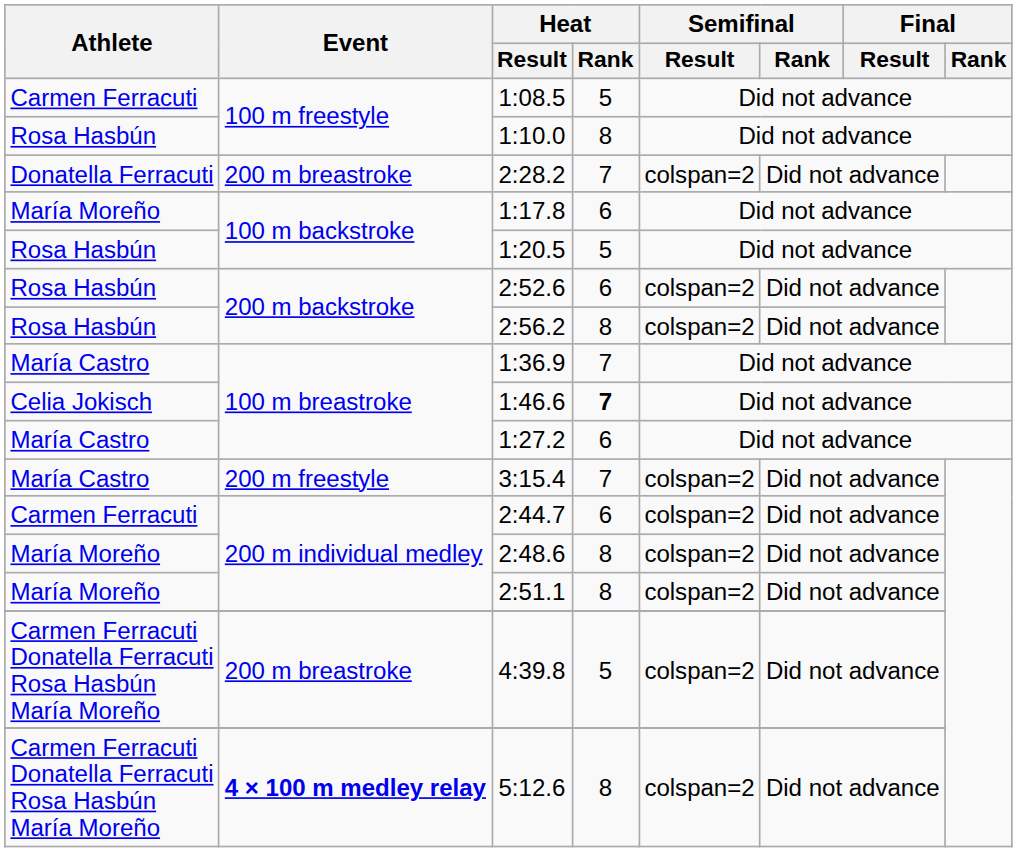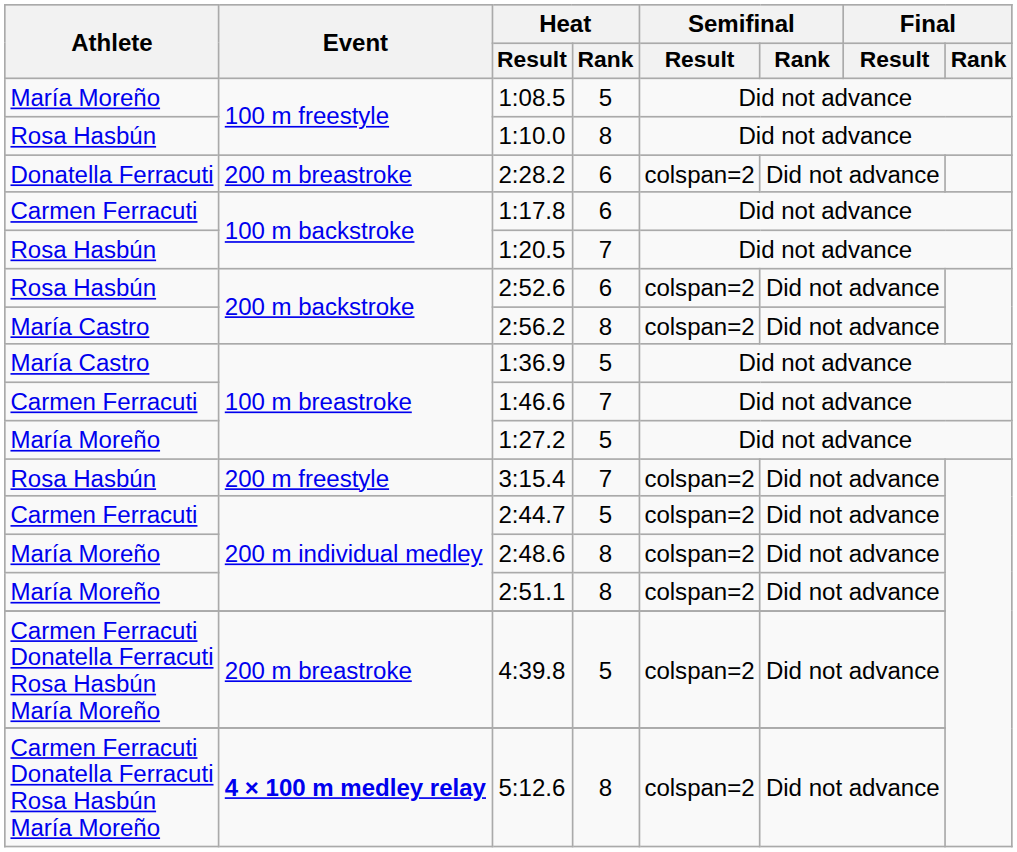(104, 98) Carmen Ferracuti -> (85, 98) María Moreño
(605, 174) 7 -> (605, 174) 6
(85, 212) María Moreño -> (104, 212) Carmen Ferracuti
(605, 250) 5 -> (605, 250) 7
(83, 326) Rosa Hasbún -> (80, 326) María Castro
(605, 364) 7 -> (605, 364) 5
(81, 402) Celia Jokisch -> (104, 402) Carmen Ferracuti
(605, 402) bold -> (605, 402) normal
(80, 440) María Castro -> (85, 440) María Moreño
(605, 440) 6 -> (605, 440) 5
(80, 478) María Castro -> (83, 478) Rosa Hasbún
(605, 516) 6 -> (605, 516) 5
